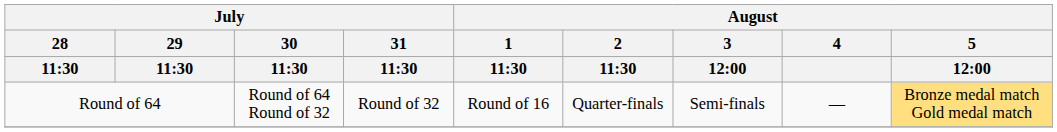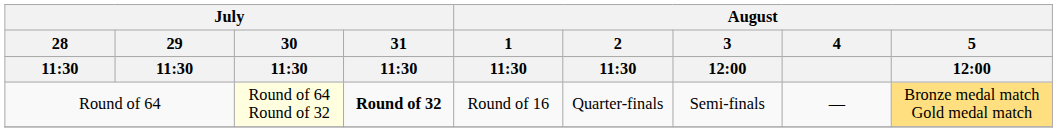(289, 104) no background -> (289, 104) lightyellow background
(399, 104) normal -> (399, 104) bold
